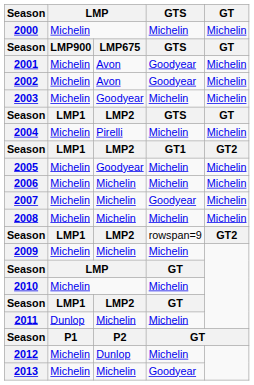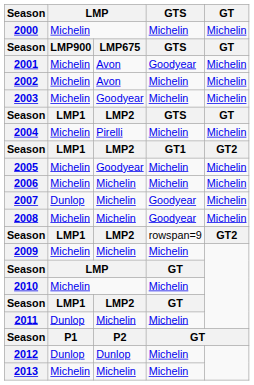(172, 82) Goodyear -> (168, 82) Michelin
(70, 201) Michelin -> (67, 201) Dunlop
(168, 218) Michelin -> (172, 218) Goodyear
(70, 355) Michelin -> (67, 355) Dunlop
(172, 372) Goodyear -> (168, 372) Michelin
